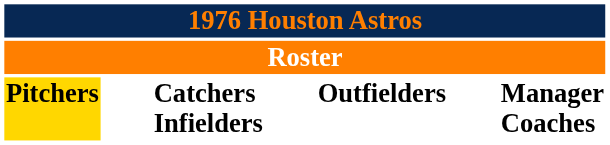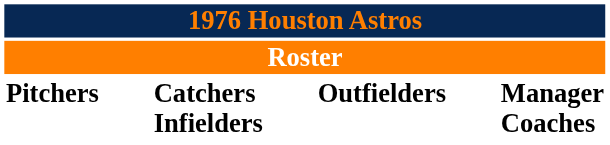(52, 93) gold background -> (52, 93) no background
